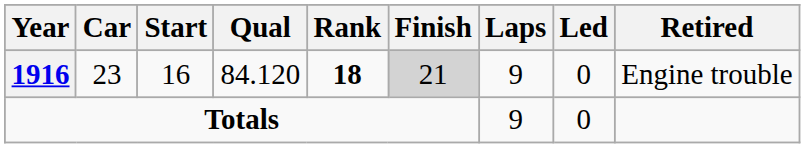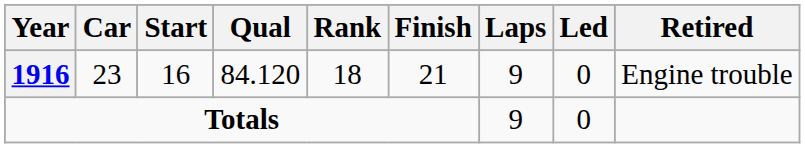(347, 73) bold -> (347, 73) normal
(433, 73) lightgrey background -> (433, 73) no background
